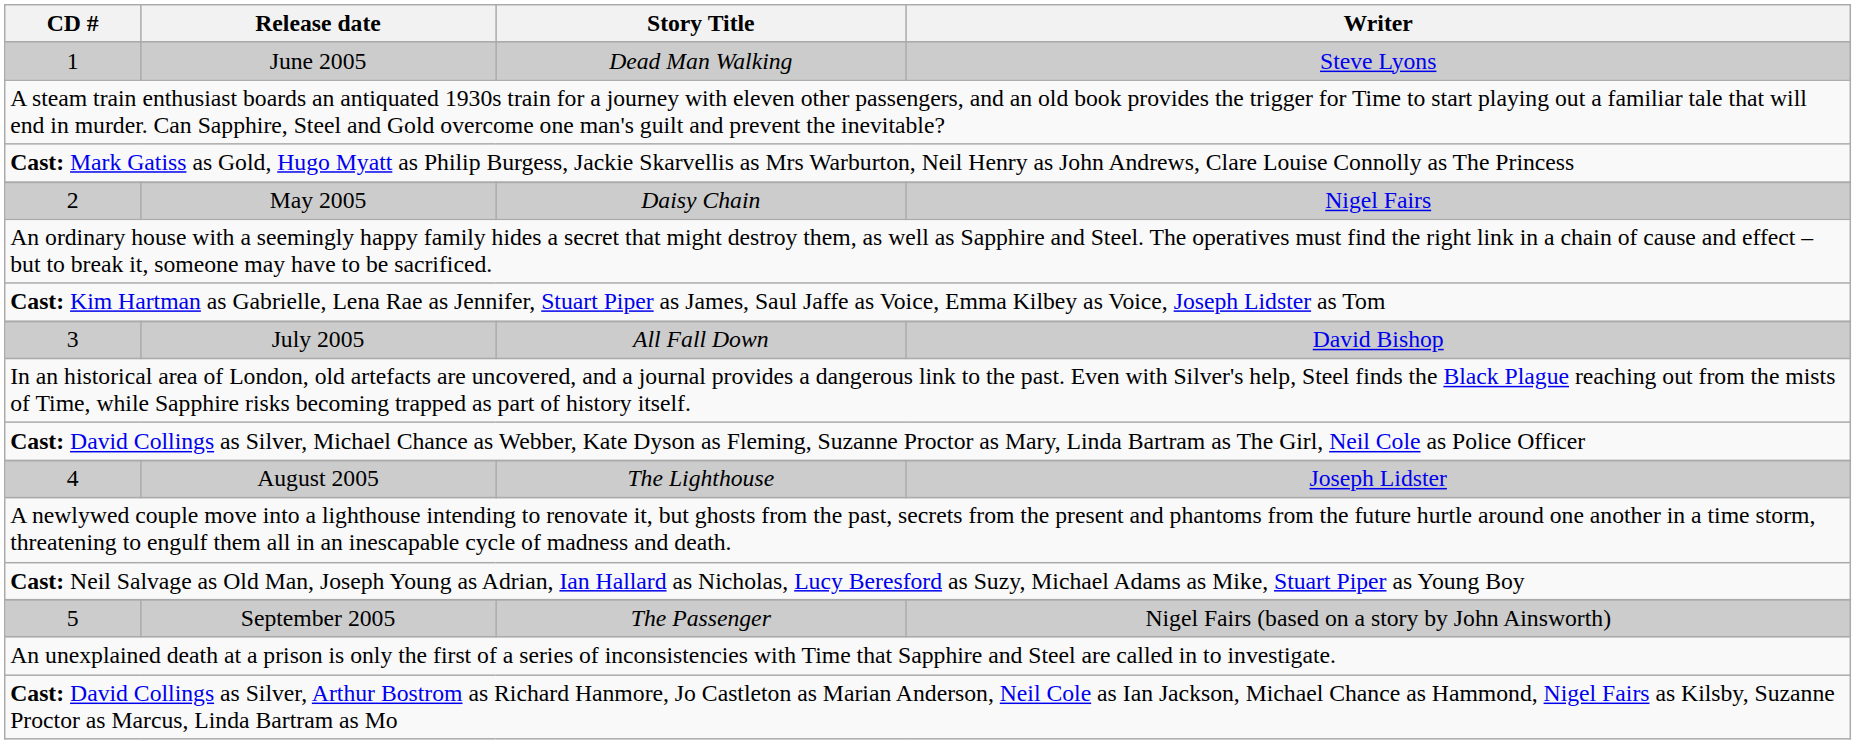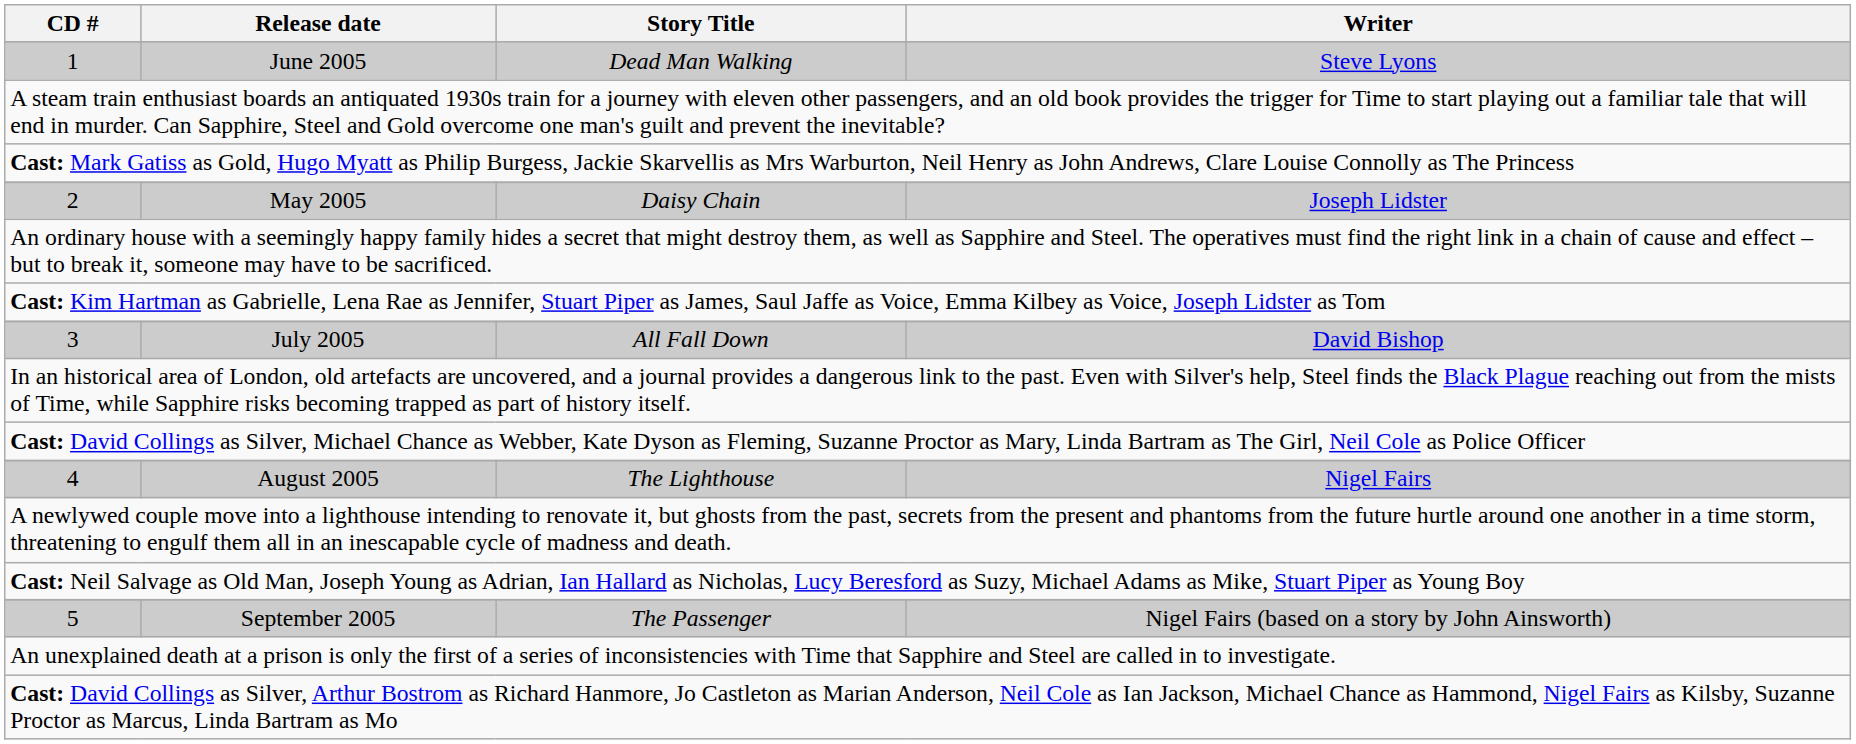(1378, 200) Nigel Fairs -> (1378, 200) Joseph Lidster
(1378, 478) Joseph Lidster -> (1378, 478) Nigel Fairs
